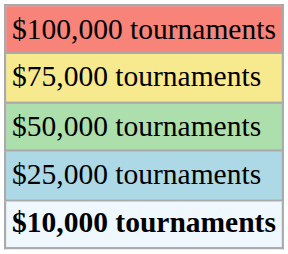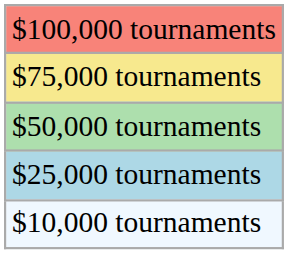(144, 223) bold -> (137, 223) normal
